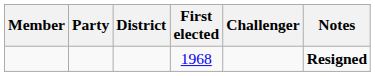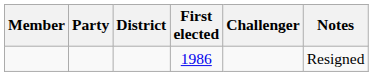(196, 58) 1968 -> (196, 58) 1986
(337, 58) bold -> (336, 58) normal
